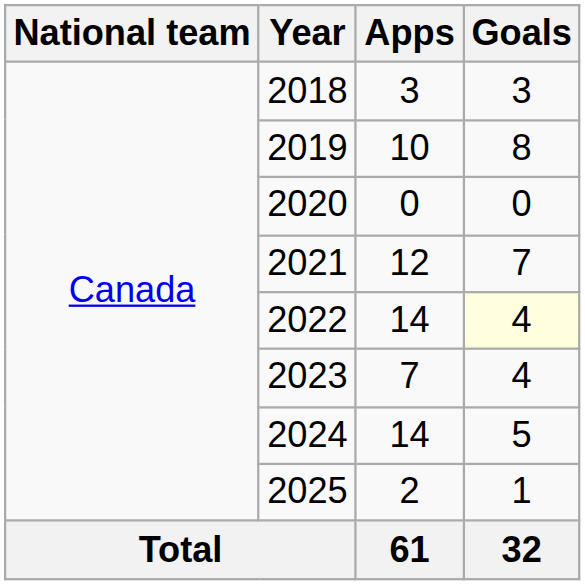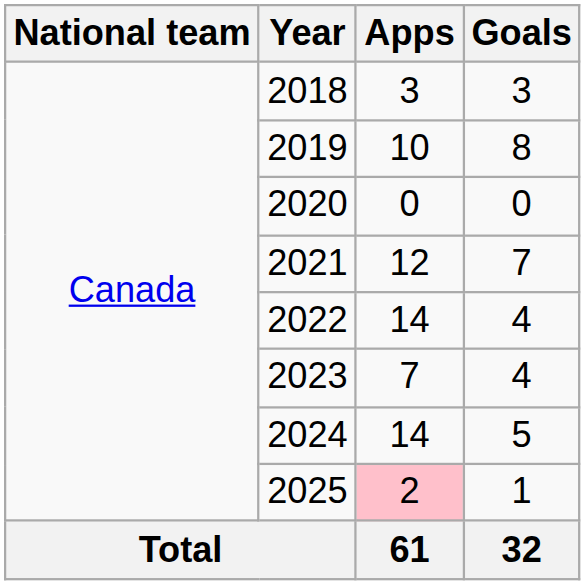(522, 319) lightyellow background -> (522, 319) no background
(410, 491) no background -> (410, 491) pink background
